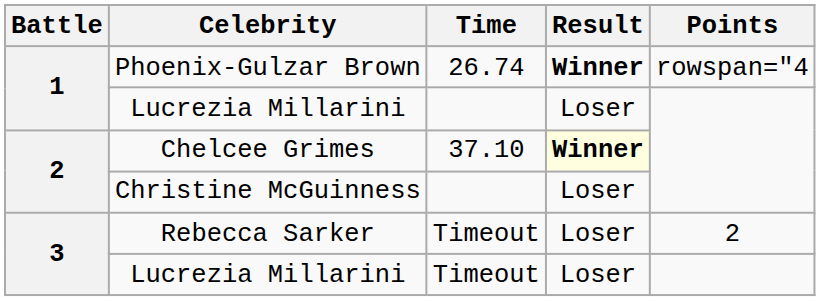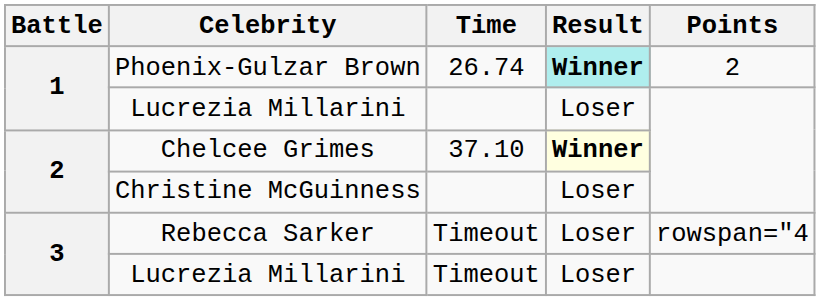(598, 67) no background -> (598, 67) paleturquoise background
(732, 67) rowspan="4 -> (732, 67) 2
(732, 233) 2 -> (732, 233) rowspan="4
